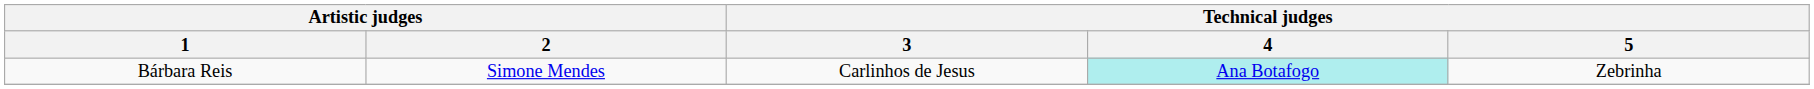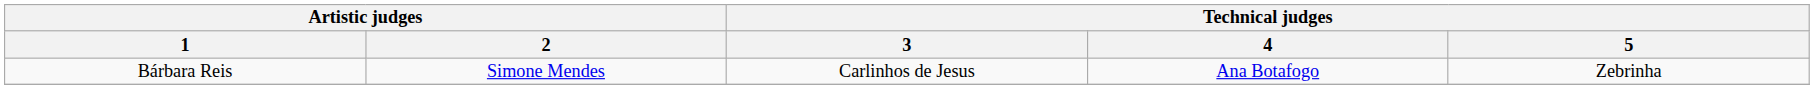(1268, 71) paleturquoise background -> (1268, 71) no background
